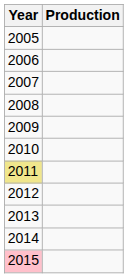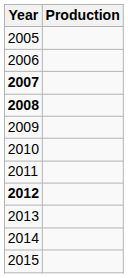(23, 82) normal -> (23, 82) bold
(23, 104) normal -> (23, 104) bold
(23, 171) khaki background -> (23, 171) no background
(23, 194) normal -> (23, 194) bold
(23, 261) pink background -> (23, 261) no background
